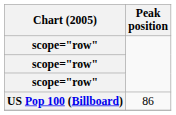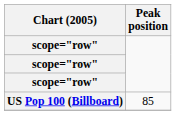(148, 100) 86 -> (148, 100) 85
